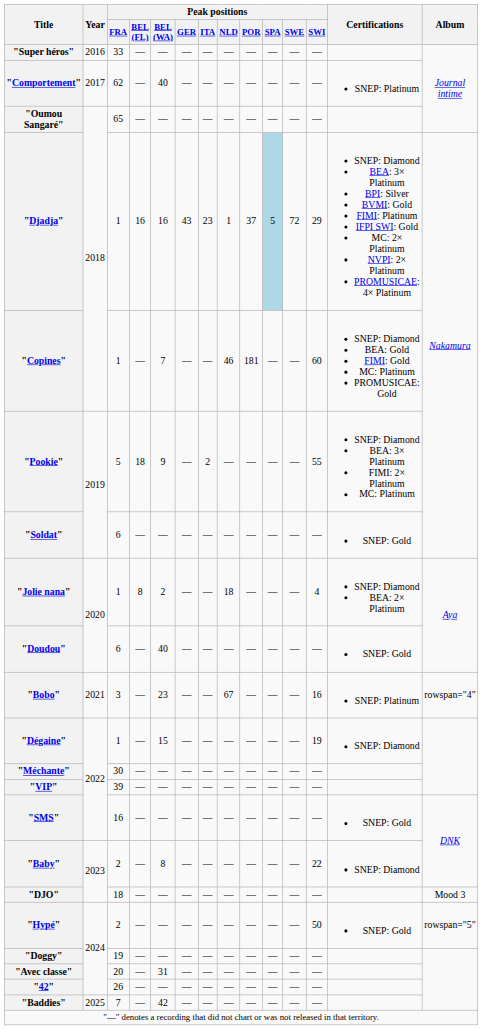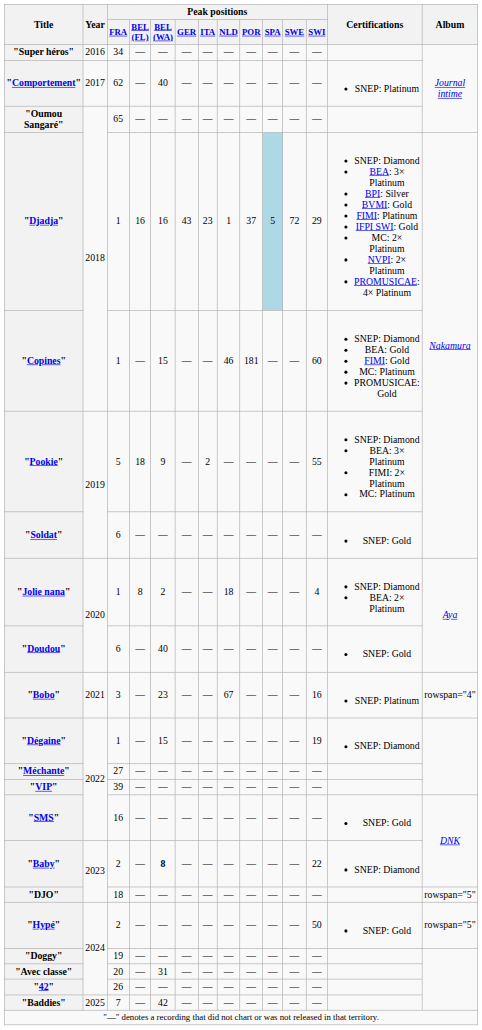(118, 52) 33 -> (118, 52) 34
(163, 360) 7 -> (163, 360) 15
(118, 771) 30 -> (118, 771) 27
(163, 864) normal -> (163, 864) bold
(450, 894) Mood 3 -> (450, 894) rowspan="5"
